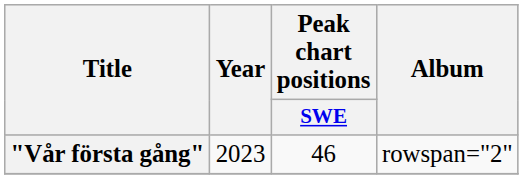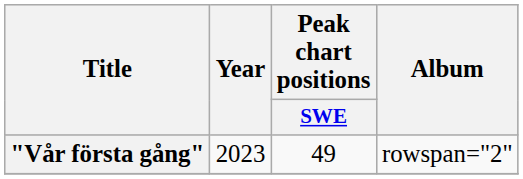(324, 154) 46 -> (324, 154) 49
